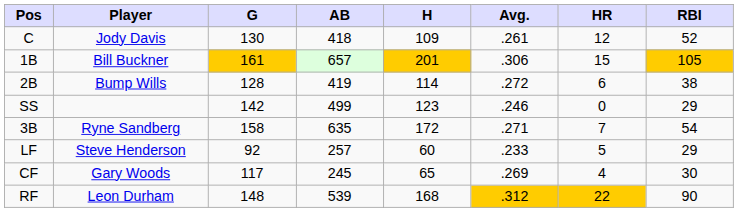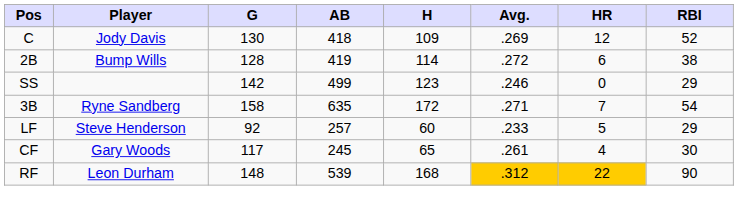(515, 38) .261 -> (515, 38) .269
- row: (29, 60)
(515, 173) .269 -> (515, 151) .261
